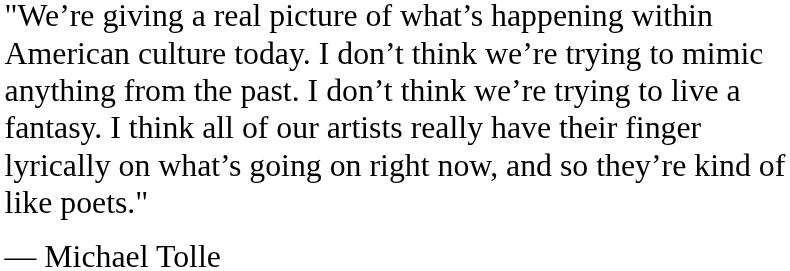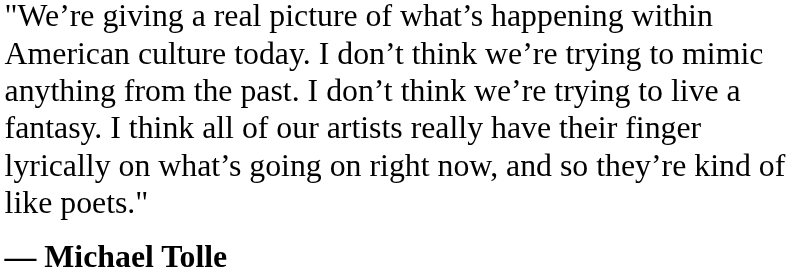(113, 257) normal -> (116, 257) bold
